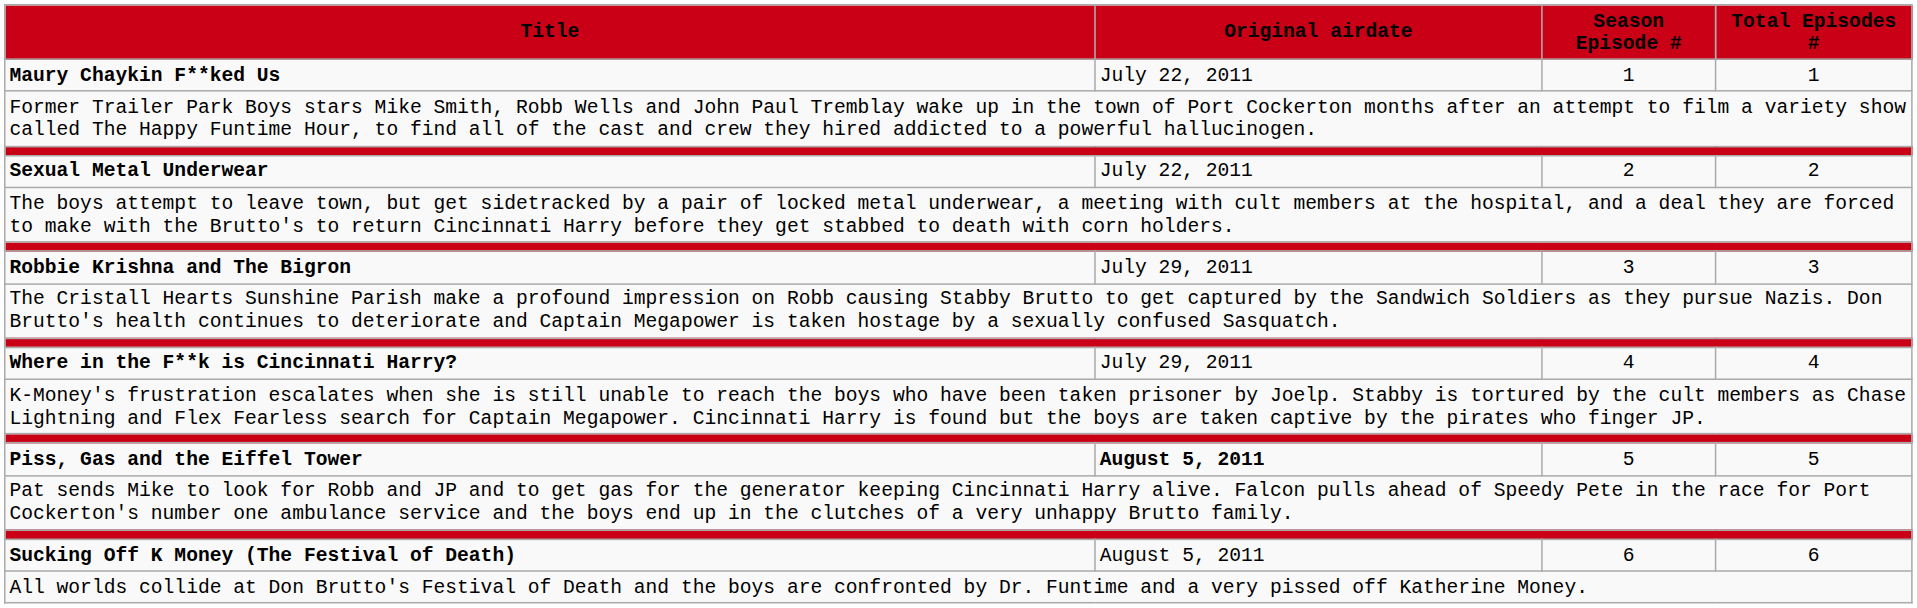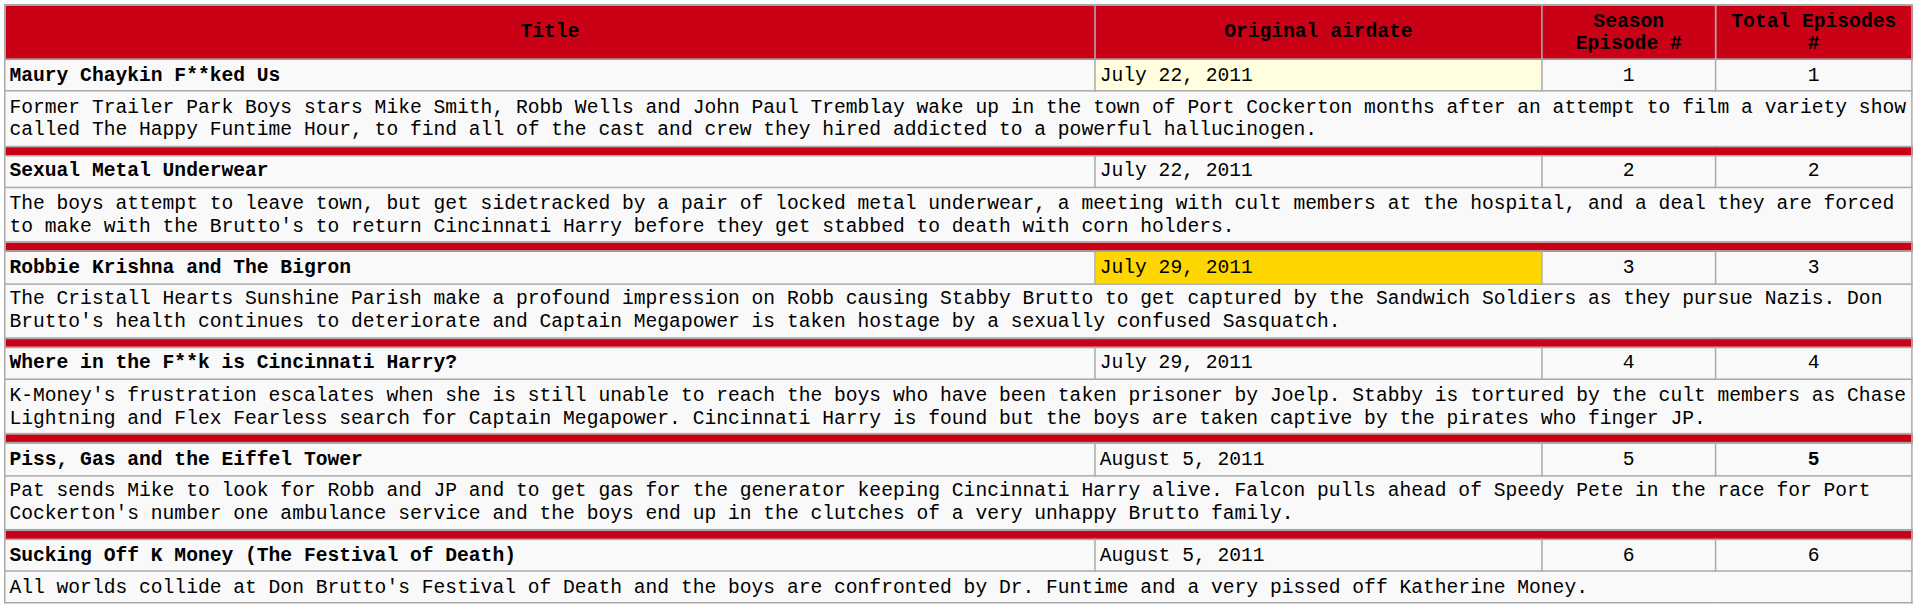(1176, 75) no background -> (1176, 75) lightyellow background
(1176, 267) no background -> (1176, 267) gold background
(1182, 459) bold -> (1182, 459) normal
(1814, 459) normal -> (1814, 459) bold
